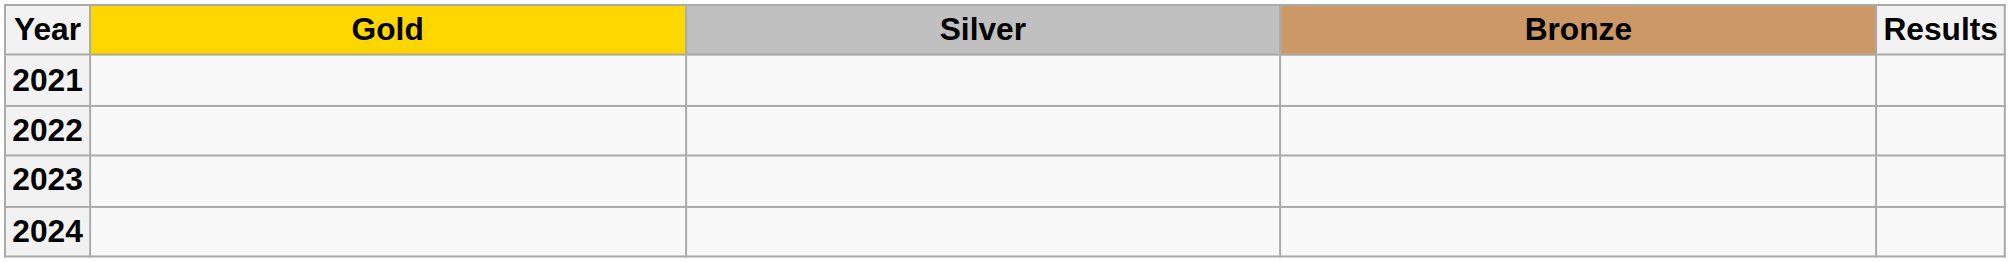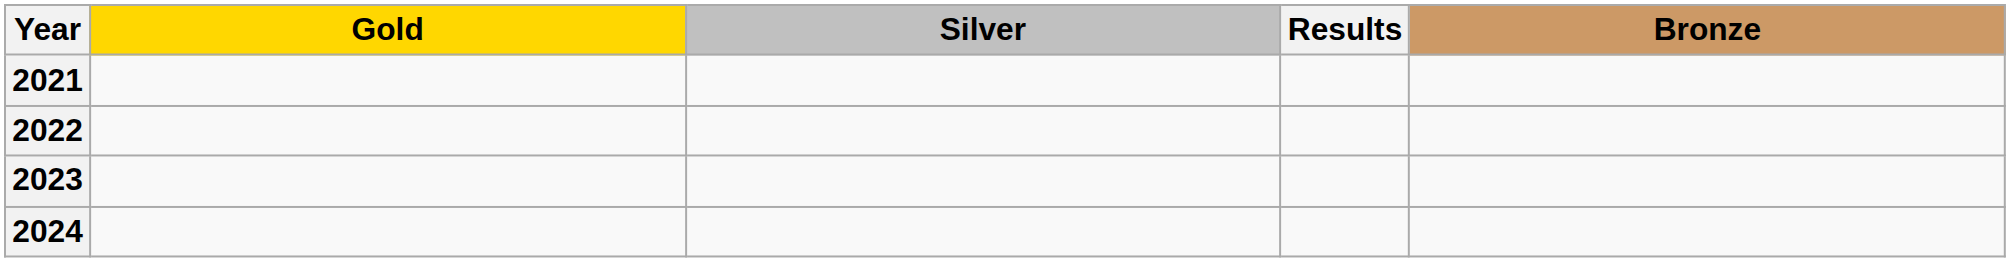columns swapped: (1578, 29) <-> (1941, 29)
